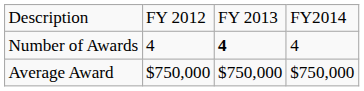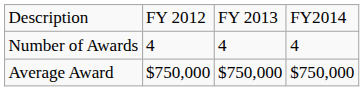(222, 45) bold -> (222, 45) normal
